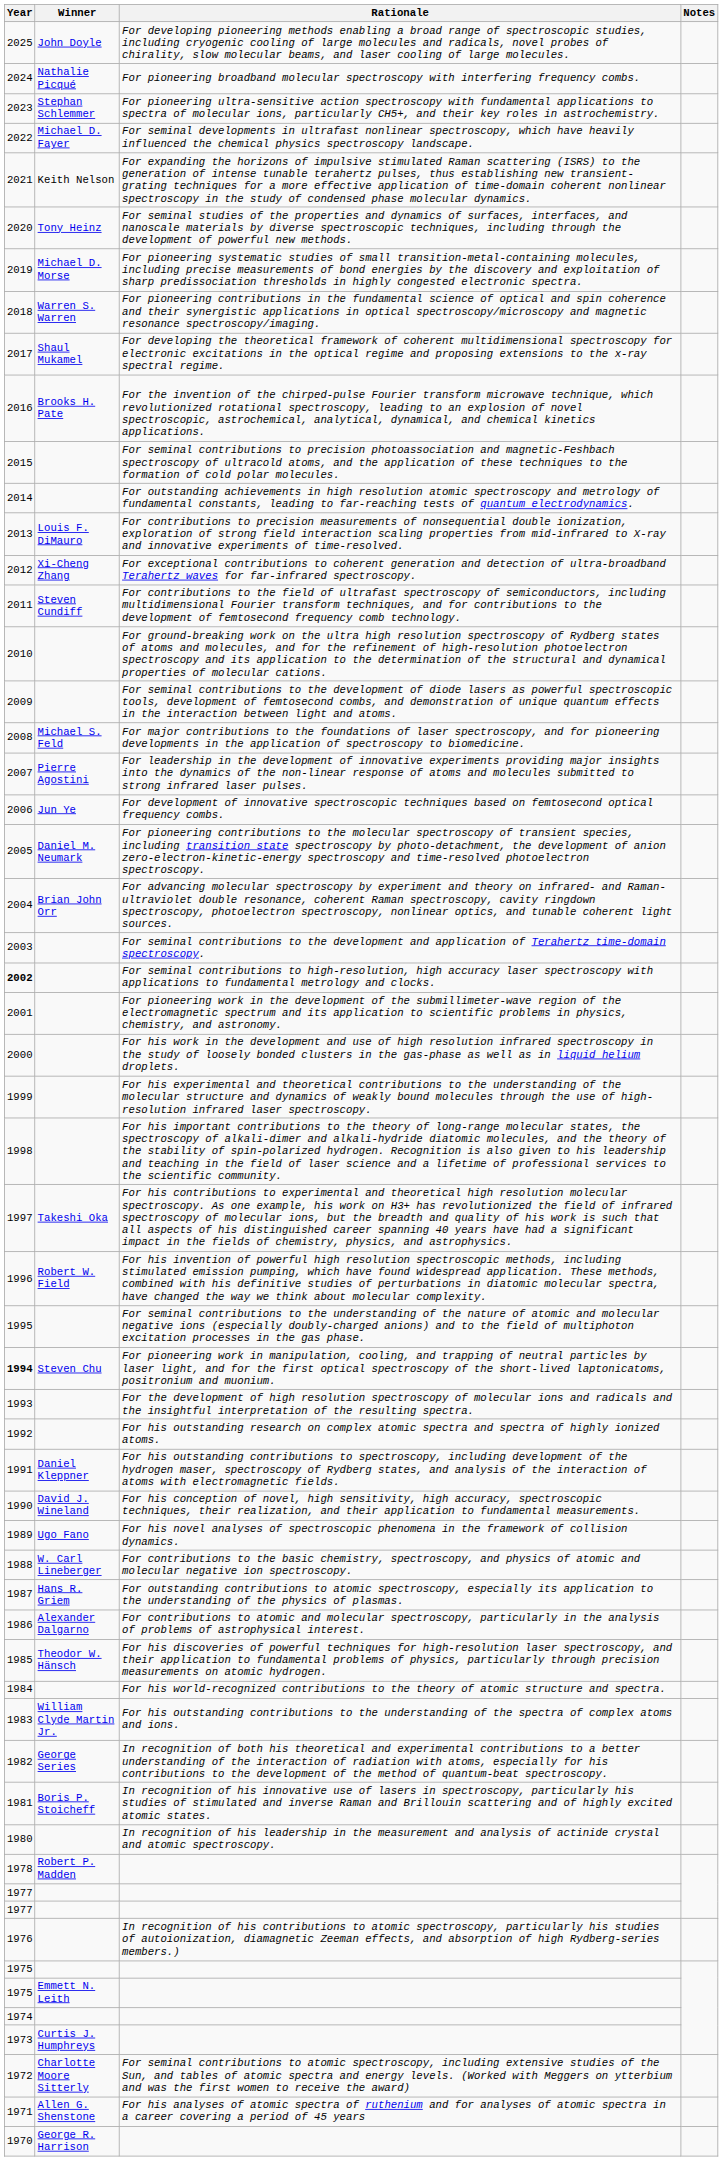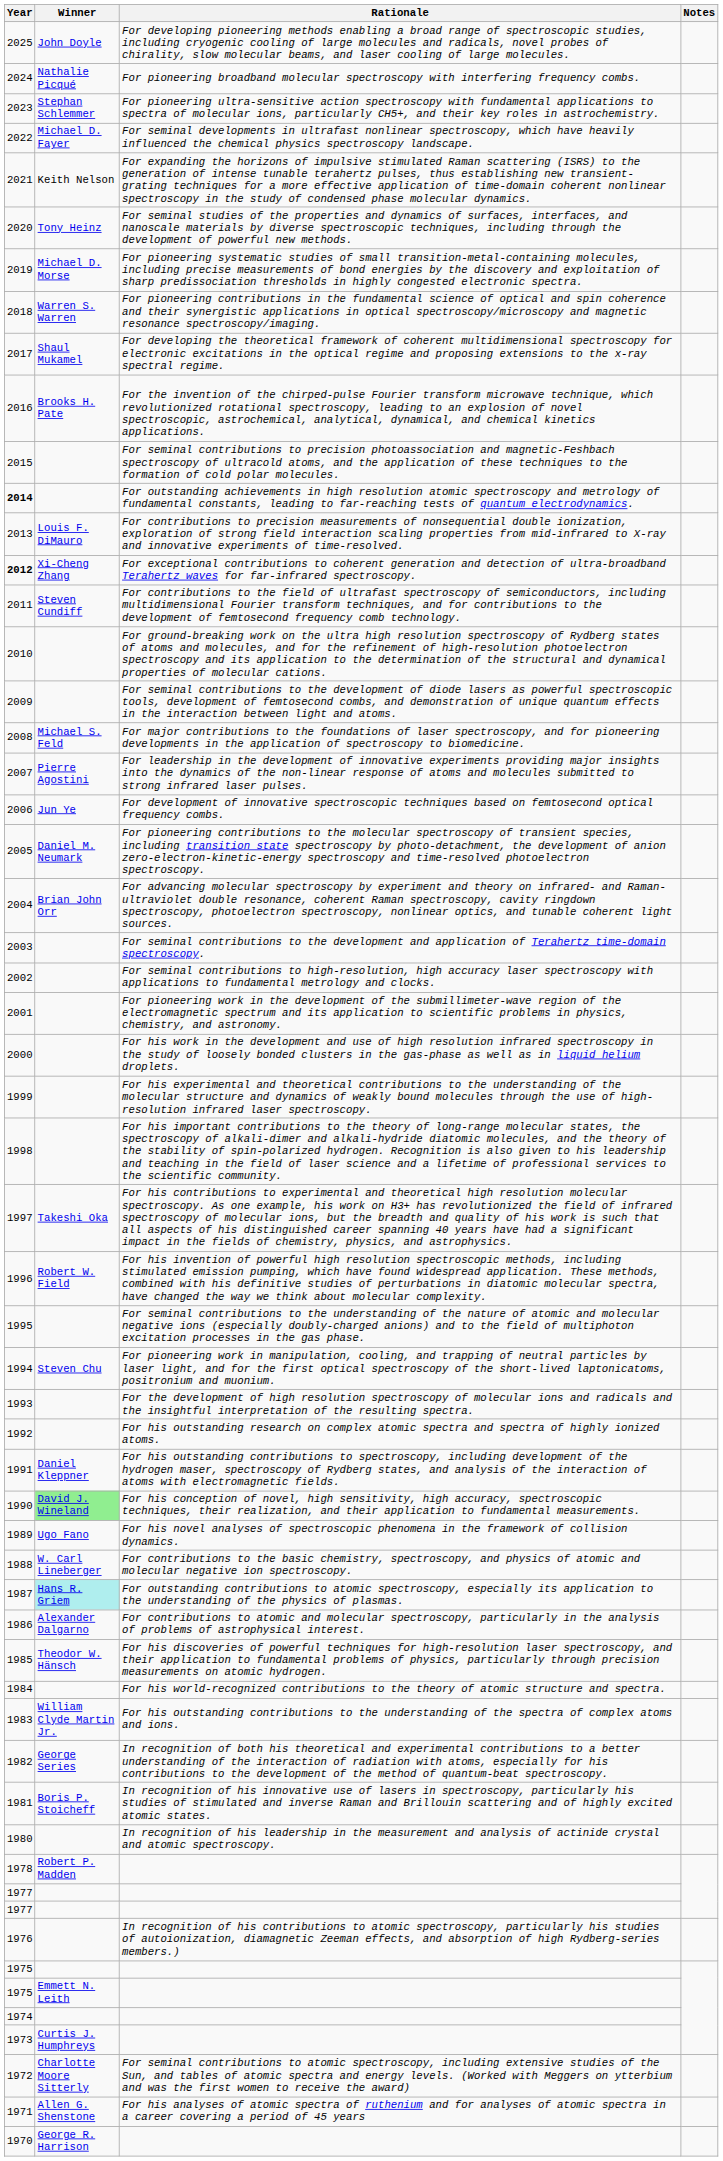(20, 498) normal -> (20, 498) bold
(20, 570) normal -> (20, 570) bold
(20, 977) bold -> (20, 977) normal
(20, 1369) bold -> (20, 1369) normal
(63, 1506) no background -> (63, 1506) lightgreen background
(60, 1595) no background -> (60, 1595) paleturquoise background
